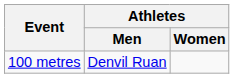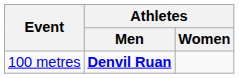(127, 62) normal -> (129, 62) bold
